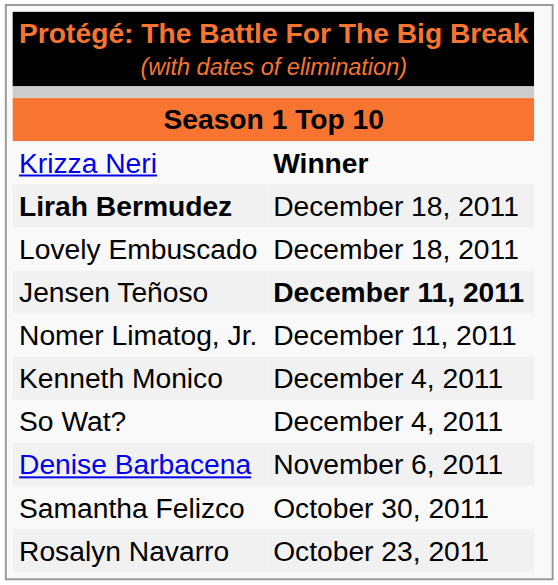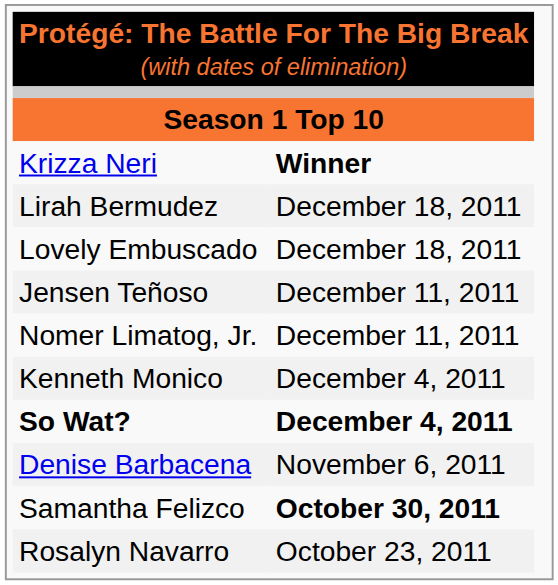(126, 206) bold -> (119, 206) normal
(399, 292) bold -> (398, 292) normal
(73, 421) normal -> (75, 421) bold
(388, 421) normal -> (394, 421) bold
(381, 507) normal -> (388, 507) bold
